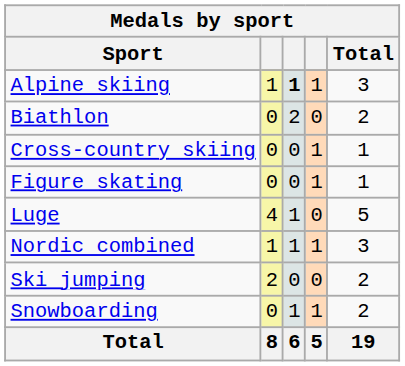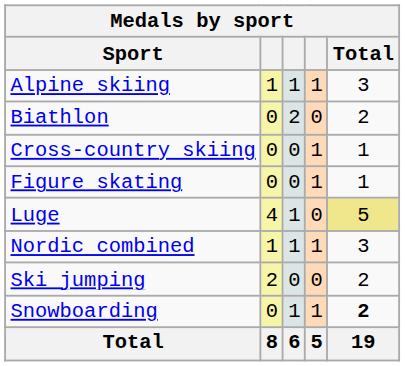(294, 86) bold -> (294, 86) normal
(363, 215) no background -> (363, 215) khaki background
(363, 311) normal -> (363, 311) bold
